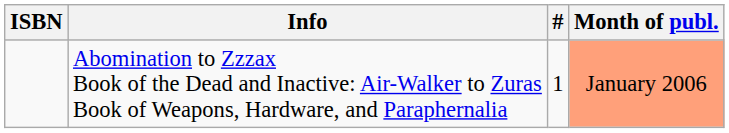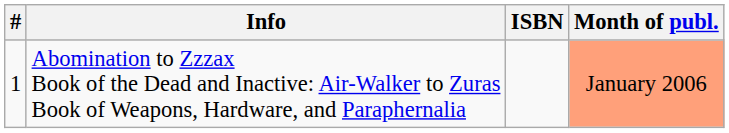columns swapped: (558, 22) <-> (36, 22)
